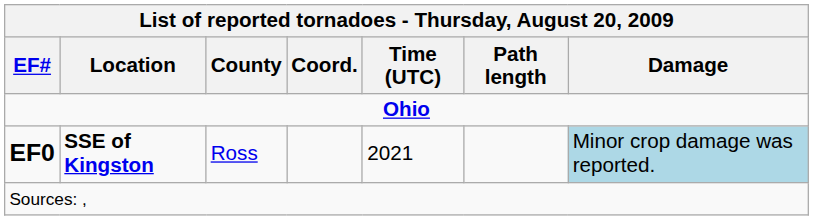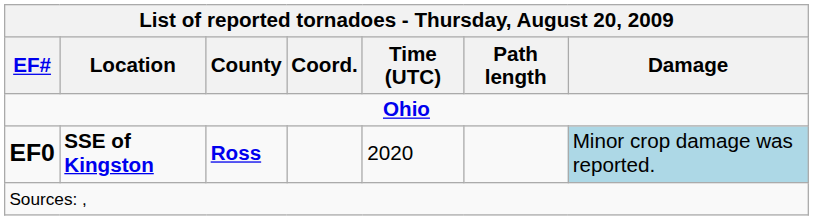(234, 153) normal -> (236, 153) bold
(390, 153) 2021 -> (390, 153) 2020
